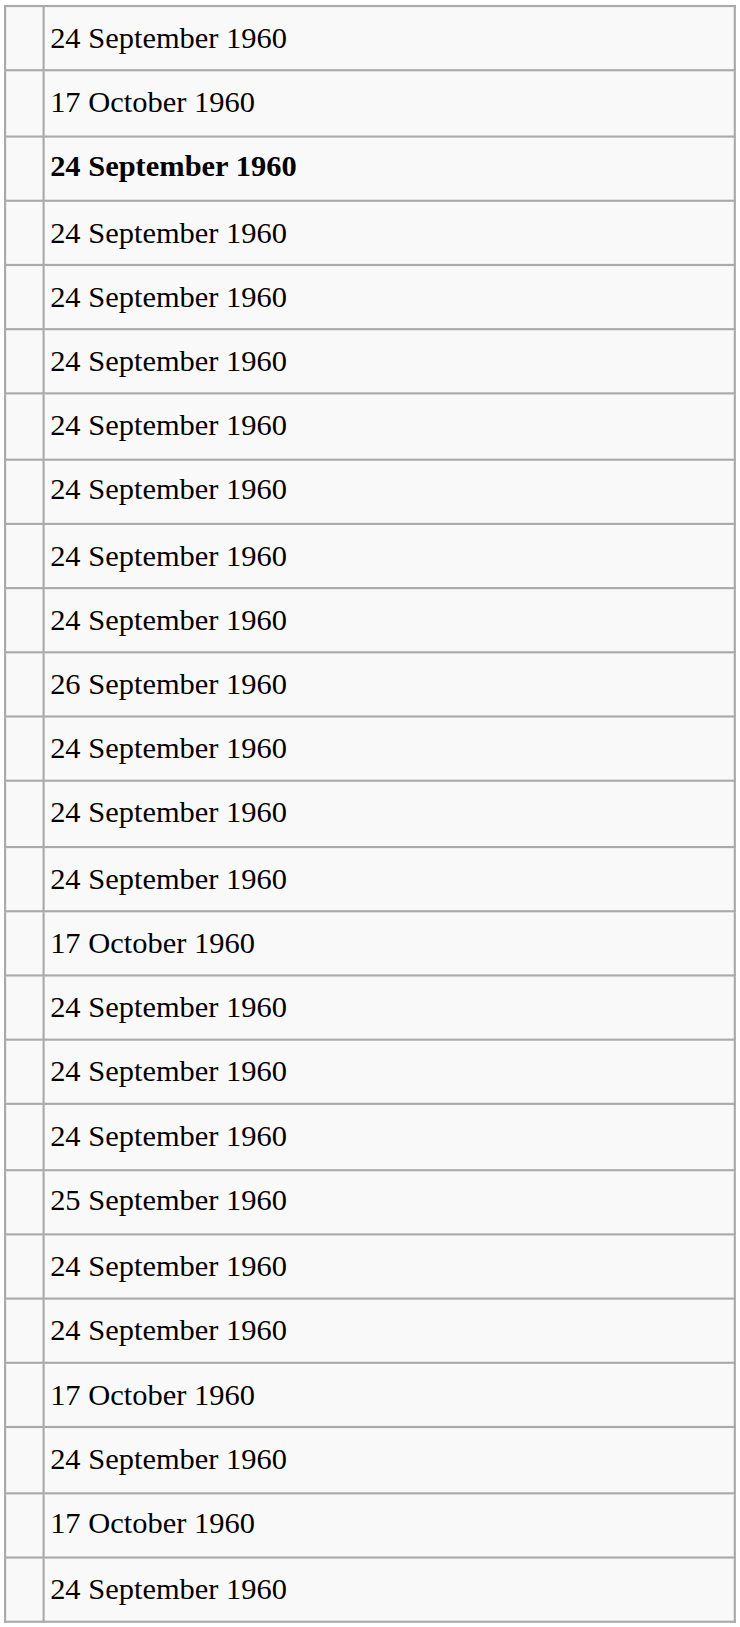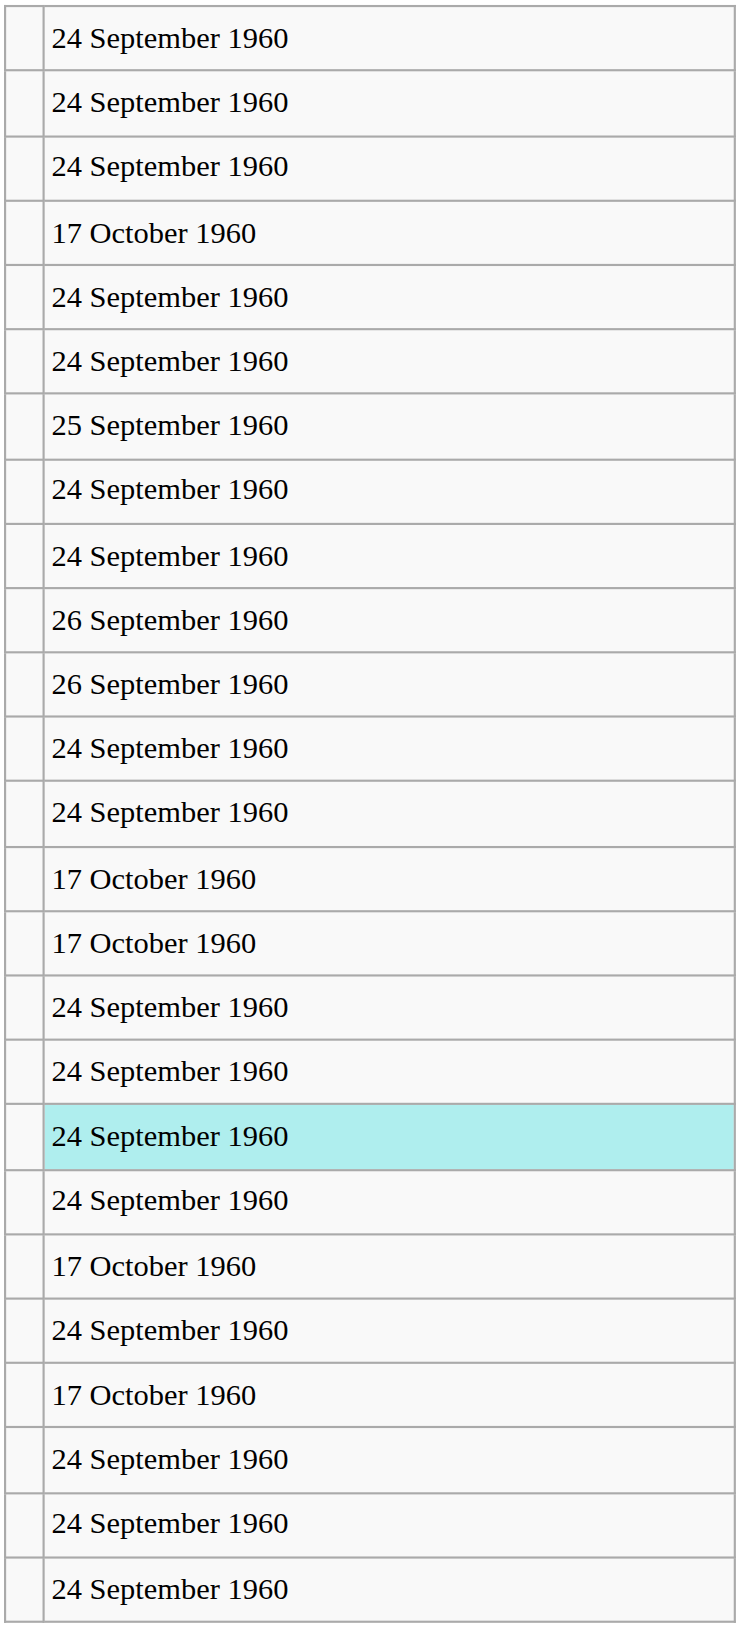(153, 102) 17 October 1960 -> (170, 102) 24 September 1960
(173, 166) bold -> (170, 166) normal
(169, 231) 24 September 1960 -> (154, 231) 17 October 1960
(169, 425) 24 September 1960 -> (170, 425) 25 September 1960
(169, 619) 24 September 1960 -> (170, 619) 26 September 1960
(169, 877) 24 September 1960 -> (154, 877) 17 October 1960
(169, 1135) no background -> (170, 1135) paleturquoise background
(169, 1200) 25 September 1960 -> (170, 1200) 24 September 1960
(169, 1265) 24 September 1960 -> (154, 1265) 17 October 1960
(153, 1523) 17 October 1960 -> (170, 1523) 24 September 1960
